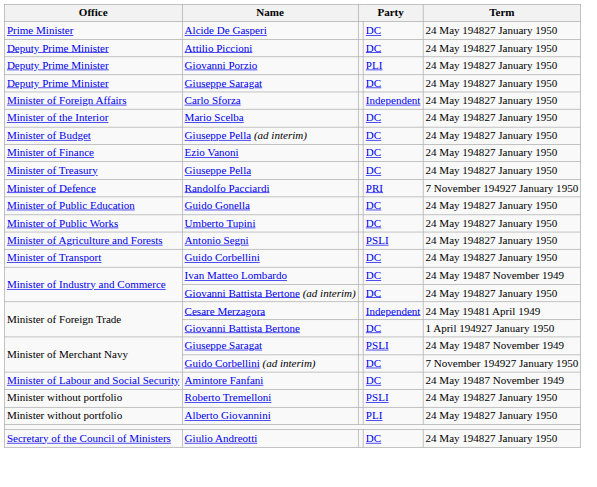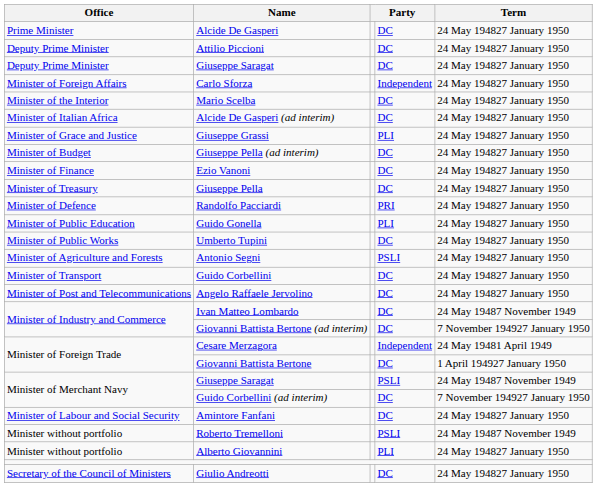- row: (58, 65)
+ row: (62, 118)
+ row: (72, 135)
(502, 188) 7 November 194927 January 1950 -> (503, 205) 24 May 194827 January 1950
(374, 205) DC -> (386, 223) PLI
+ row: (99, 293)
(491, 293) 24 May 194827 January 1950 -> (513, 328) 7 November 194927 January 1950
(495, 380) 24 May 19487 November 1949 -> (503, 415) 24 May 194827 January 1950
(491, 398) 24 May 194827 January 1950 -> (506, 433) 24 May 19487 November 1949
